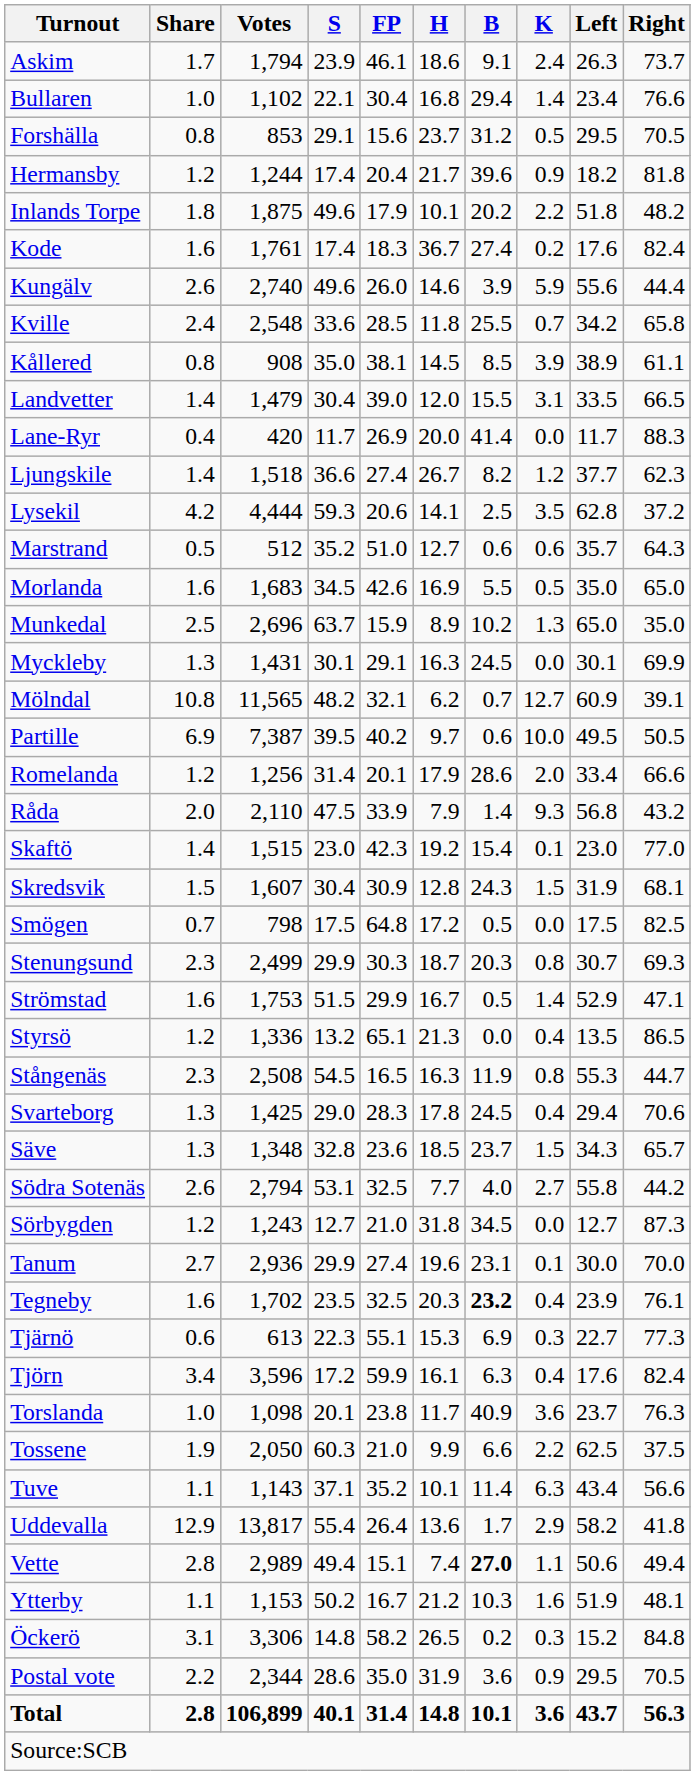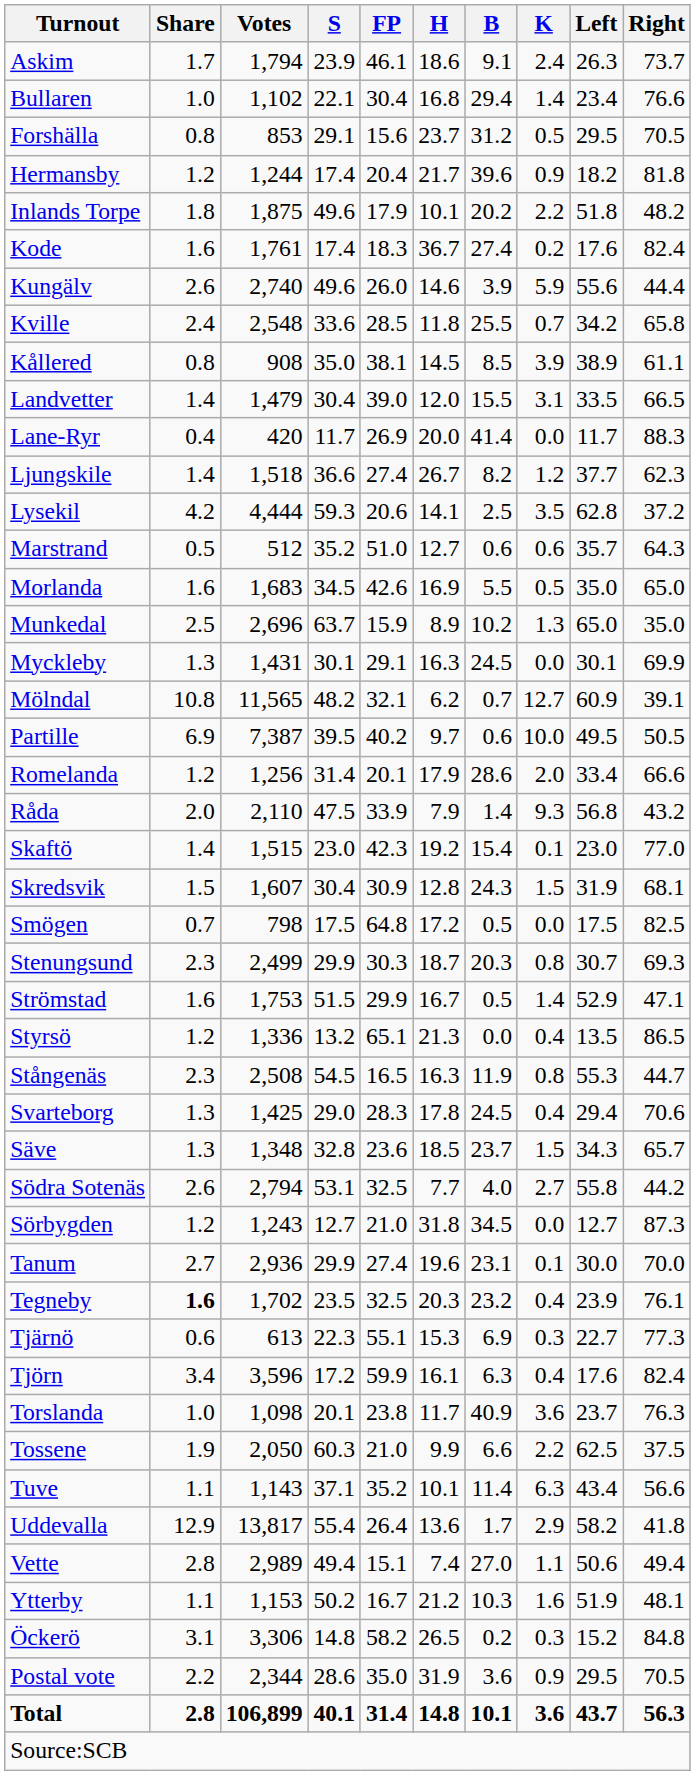(200, 1300) normal -> (200, 1300) bold
(491, 1300) bold -> (491, 1300) normal
(491, 1563) bold -> (491, 1563) normal
